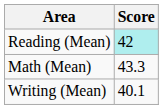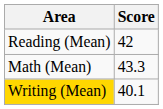(125, 41) paleturquoise background -> (125, 41) no background
(57, 91) no background -> (57, 91) gold background
